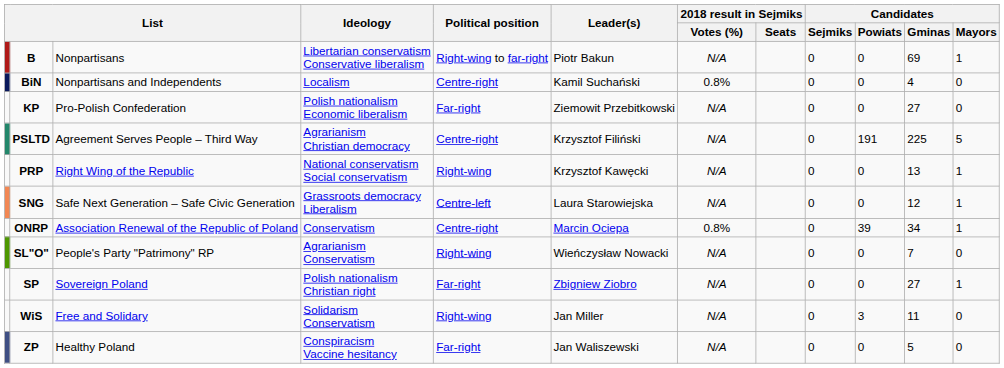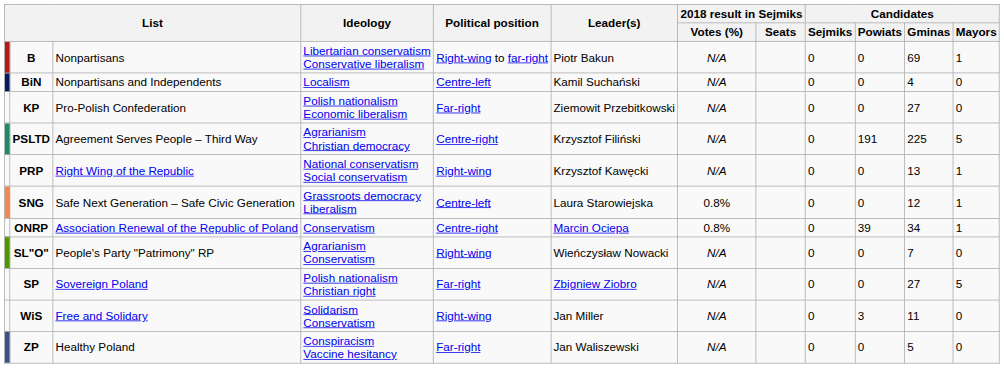(467, 83) Centre-right -> (464, 83) Centre-left
(717, 83) 0.8% -> (717, 83) N/A
(717, 202) N/A -> (717, 202) 0.8%
(959, 284) 1 -> (959, 284) 5
